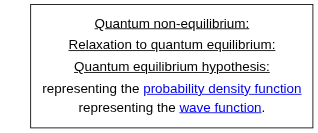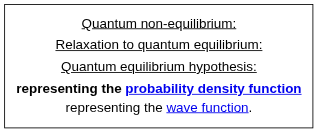(172, 88) normal -> (159, 88) bold
